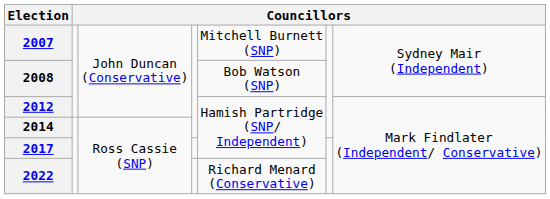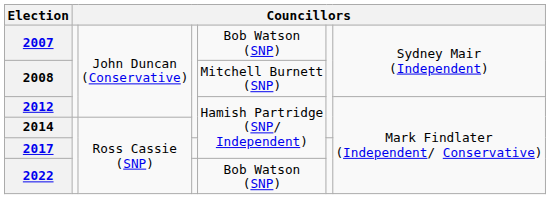(262, 43) Mitchell Burnett (SNP) -> (262, 43) Bob Watson (SNP)
(262, 78) Bob Watson (SNP) -> (262, 78) Mitchell Burnett (SNP)
(262, 176) Richard Menard (Conservative) -> (262, 176) Bob Watson (SNP)
